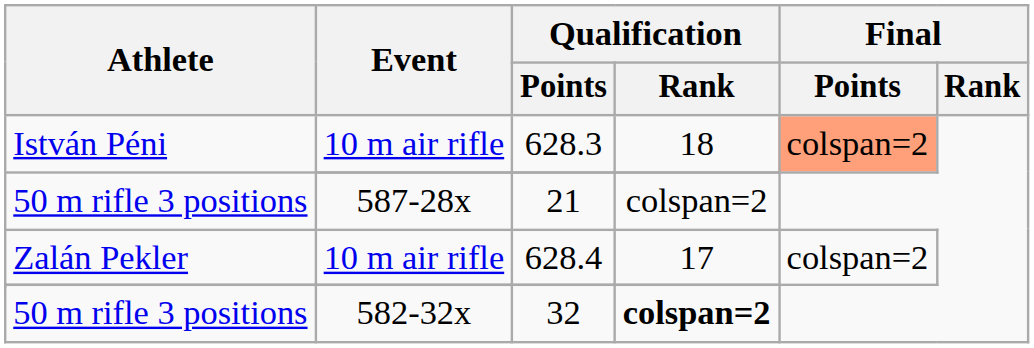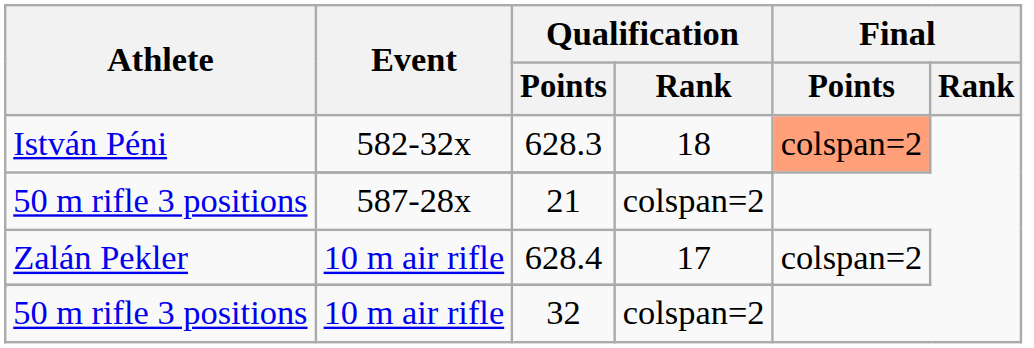(414, 143) 10 m air rifle -> (414, 143) 582-32x
(414, 314) 582-32x -> (414, 314) 10 m air rifle
(697, 314) bold -> (694, 314) normal
